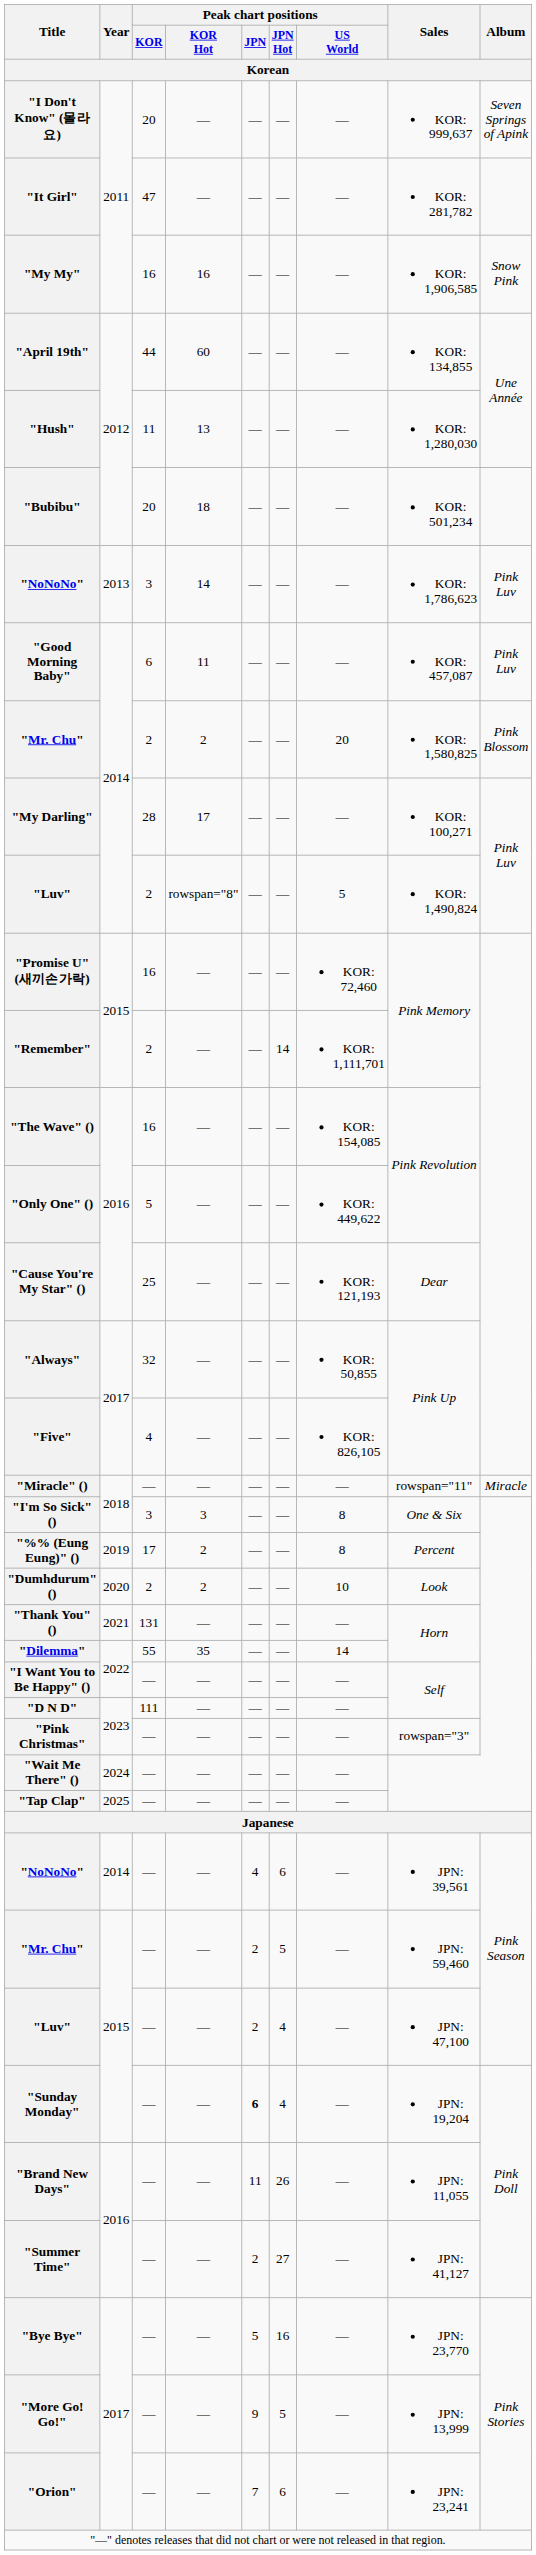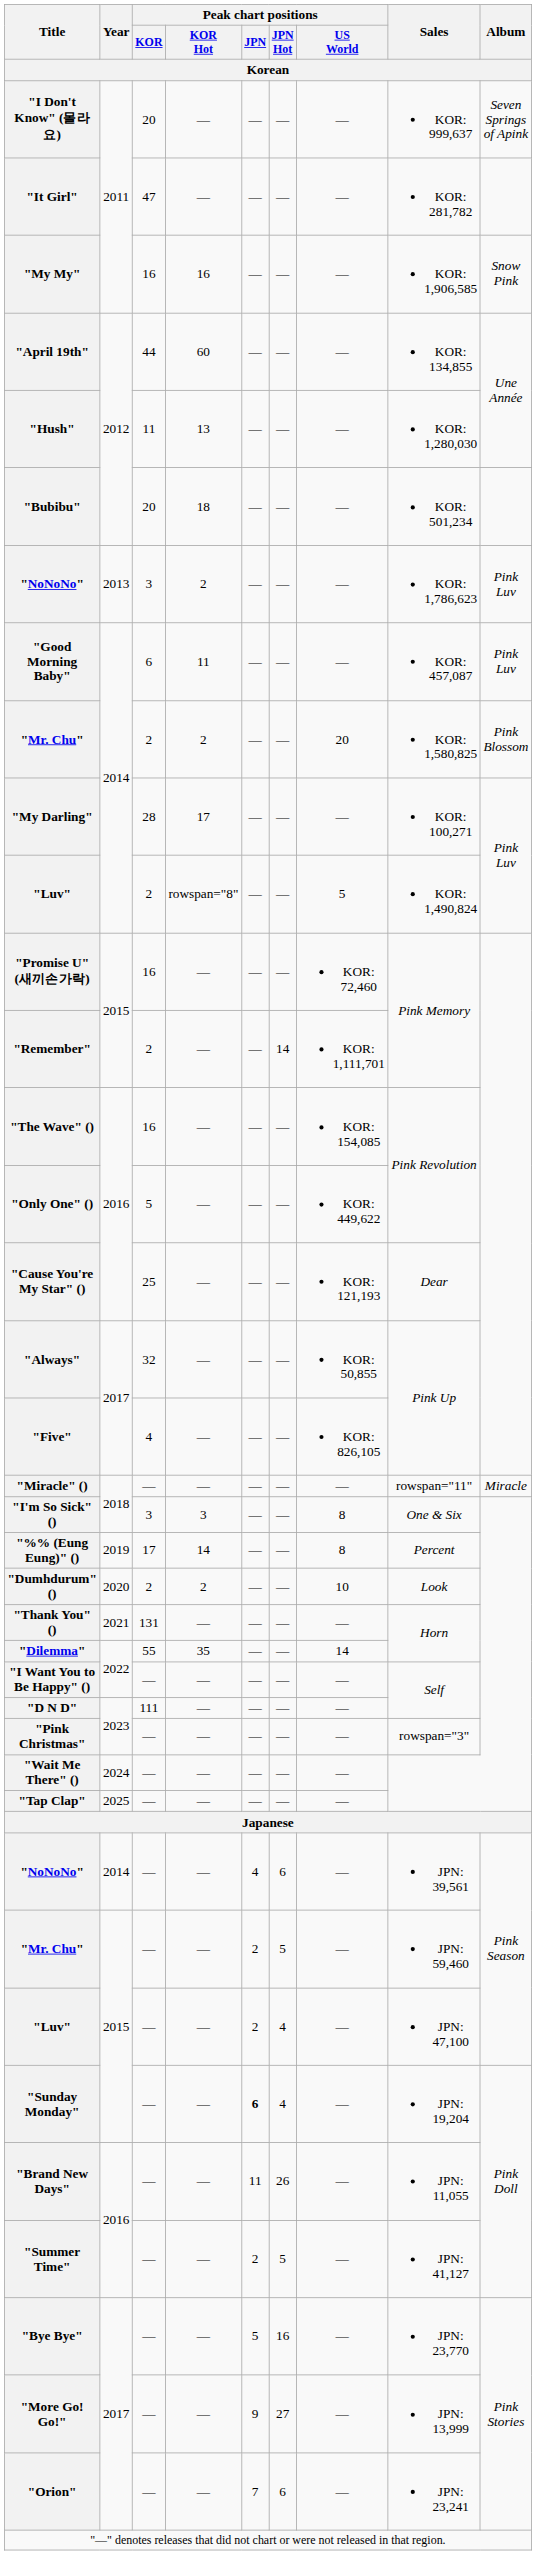(203, 584) 14 -> (203, 584) 2
(203, 1550) 2 -> (203, 1550) 14
(283, 2259) 27 -> (283, 2259) 5
(283, 2414) 5 -> (283, 2414) 27
